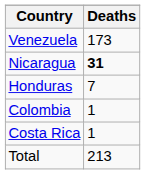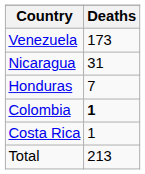(95, 63) bold -> (95, 63) normal
(91, 110) normal -> (91, 110) bold
